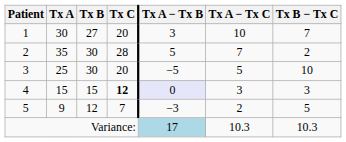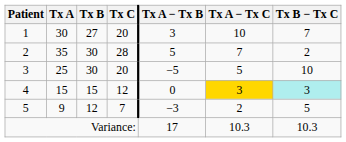(122, 89) bold -> (122, 89) normal
(172, 89) lavender background -> (172, 89) no background
(239, 89) no background -> (239, 89) gold background
(307, 89) no background -> (307, 89) paleturquoise background
(172, 127) lightblue background -> (172, 127) no background
